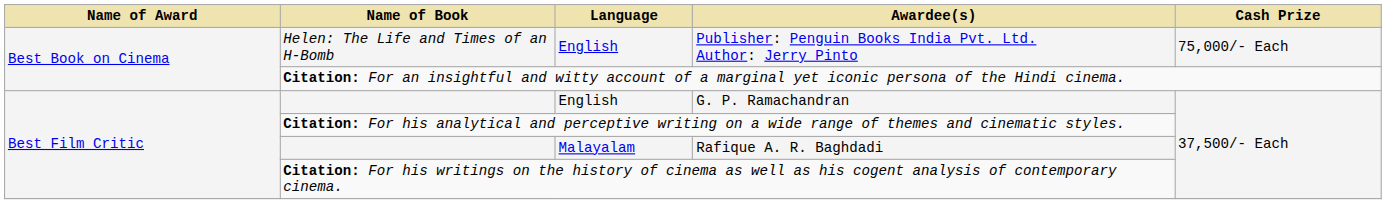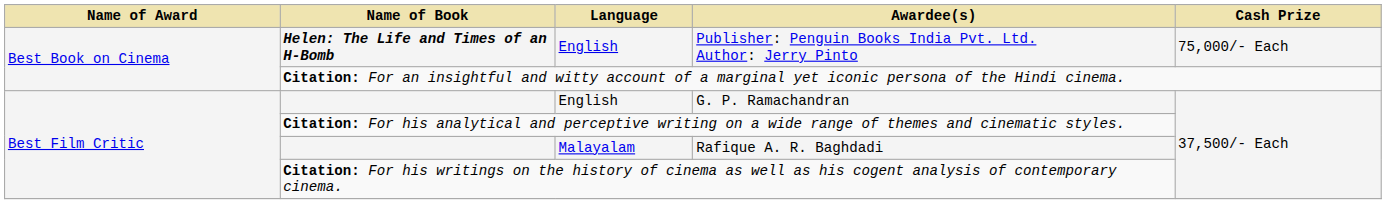(415, 47) normal -> (415, 47) bold
